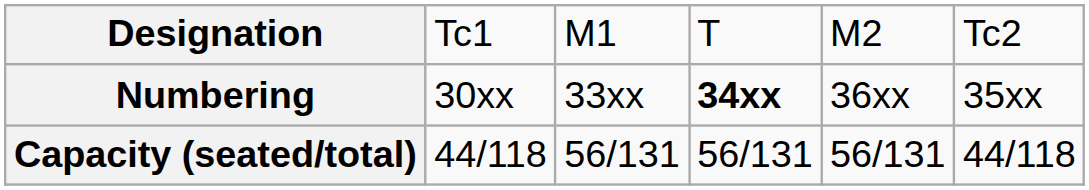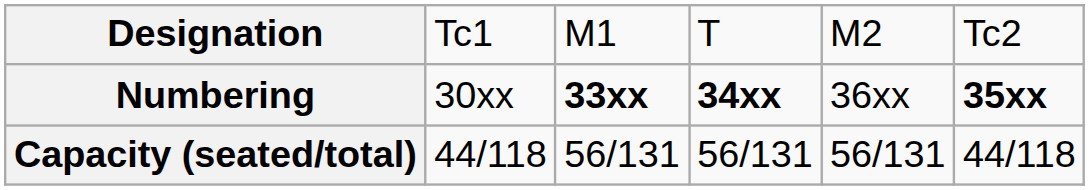(604, 94) normal -> (606, 94) bold
(1003, 94) normal -> (1005, 94) bold
